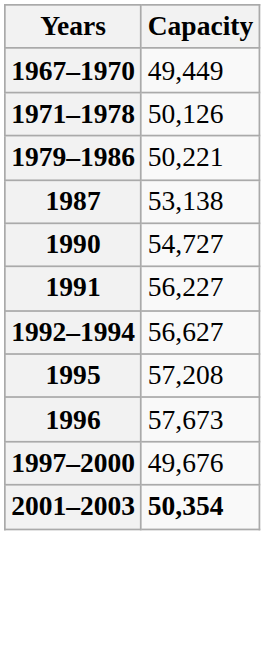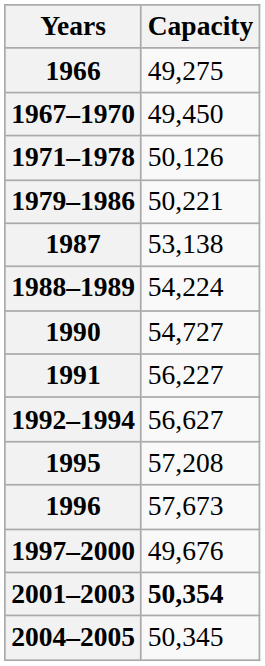+ row: (73, 69)
(186, 69) 49,449 -> (186, 113) 49,450
+ row: (73, 288)
+ row: (73, 637)
